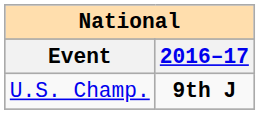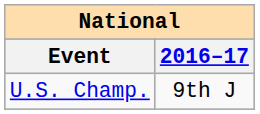(204, 91) bold -> (204, 91) normal
